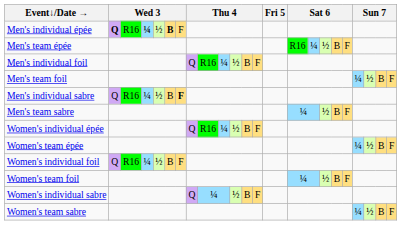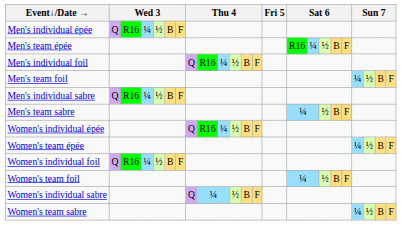(115, 29) bold -> (115, 29) normal
(147, 29) bold -> (147, 29) normal
(170, 29) bold -> (170, 29) normal
(181, 96) bold -> (181, 96) normal
